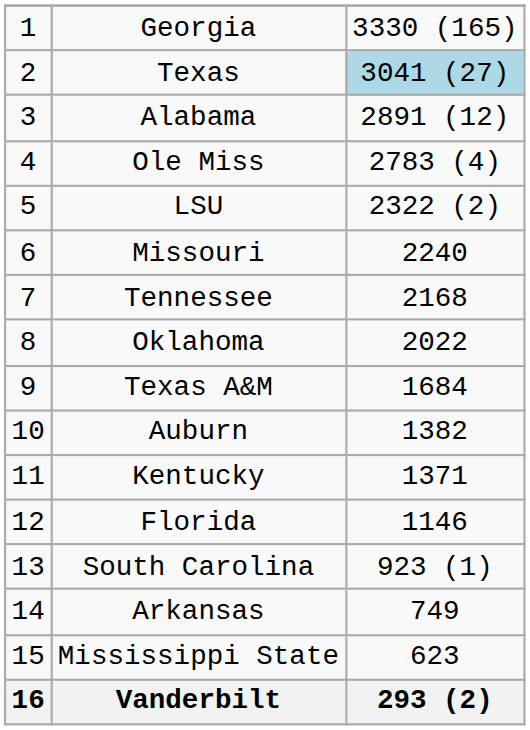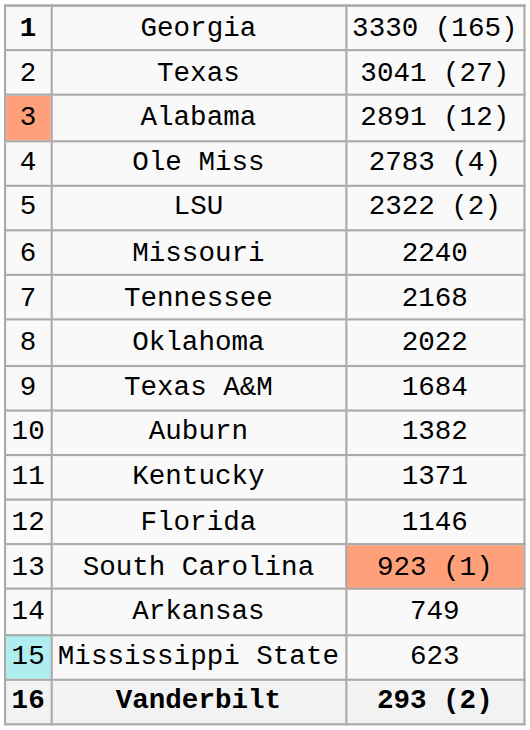(28, 28) normal -> (28, 28) bold
(435, 73) lightblue background -> (435, 73) no background
(28, 118) no background -> (28, 118) lightsalmon background
(435, 567) no background -> (435, 567) lightsalmon background
(28, 657) no background -> (28, 657) paleturquoise background
